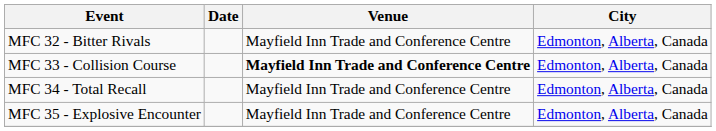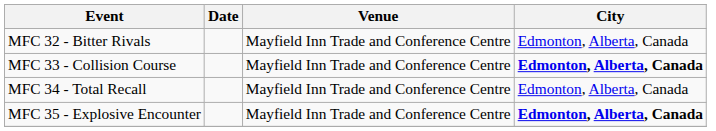(388, 65) bold -> (378, 65) normal
(622, 65) normal -> (610, 65) bold
(622, 114) normal -> (610, 114) bold
